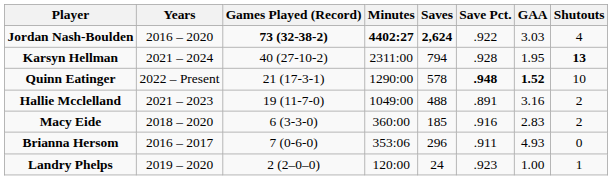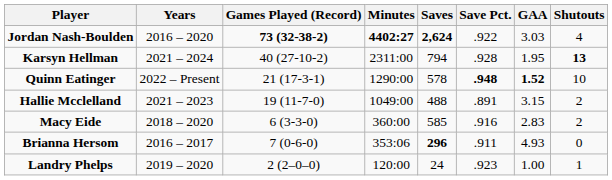(533, 100) 3.16 -> (533, 100) 3.15
(437, 121) 185 -> (437, 121) 585
(437, 143) normal -> (437, 143) bold
